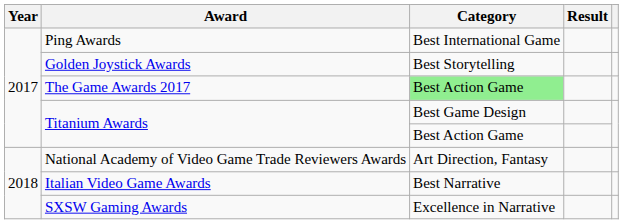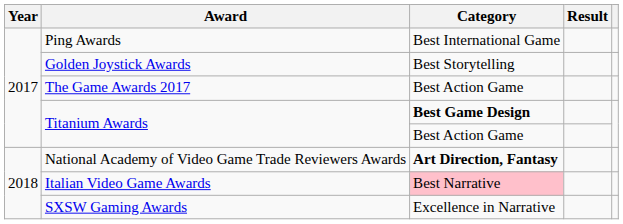(468, 87) lightgreen background -> (468, 87) no background
(470, 111) normal -> (472, 111) bold
(481, 159) normal -> (485, 159) bold
(457, 183) no background -> (457, 183) pink background
